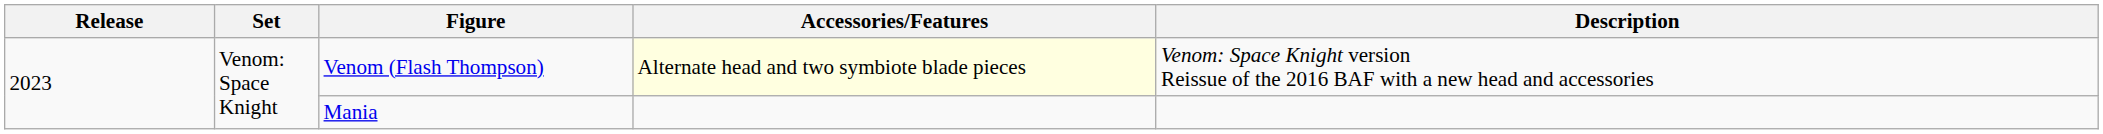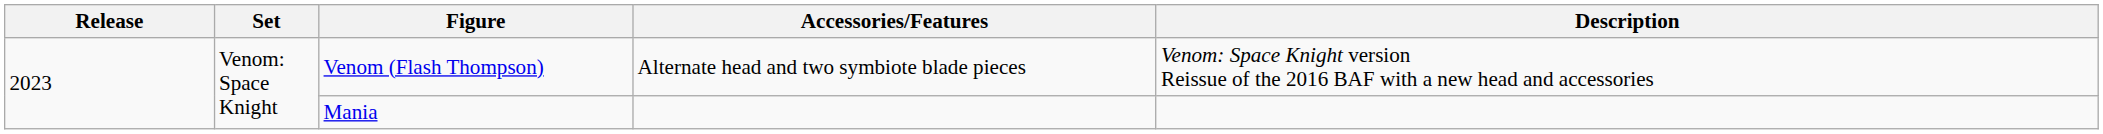(832, 66) lightyellow background -> (832, 66) no background
